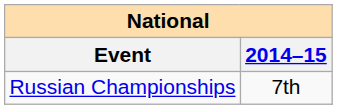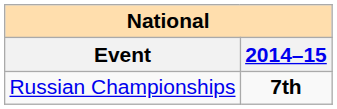(286, 87) normal -> (286, 87) bold
